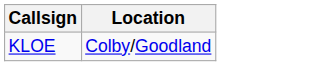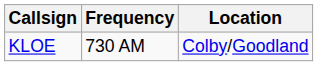+ column: (130, 18)
